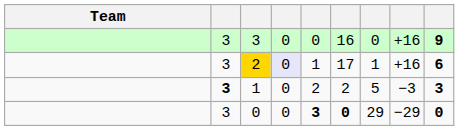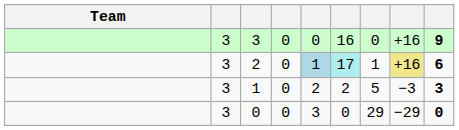(256, 65) gold background -> (256, 65) no background
(286, 65) lavender background -> (286, 65) no background
(316, 65) no background -> (316, 65) lightblue background
(345, 65) no background -> (345, 65) paleturquoise background
(407, 65) no background -> (407, 65) khaki background
(226, 89) bold -> (226, 89) normal
(316, 113) bold -> (316, 113) normal
(345, 113) bold -> (345, 113) normal
